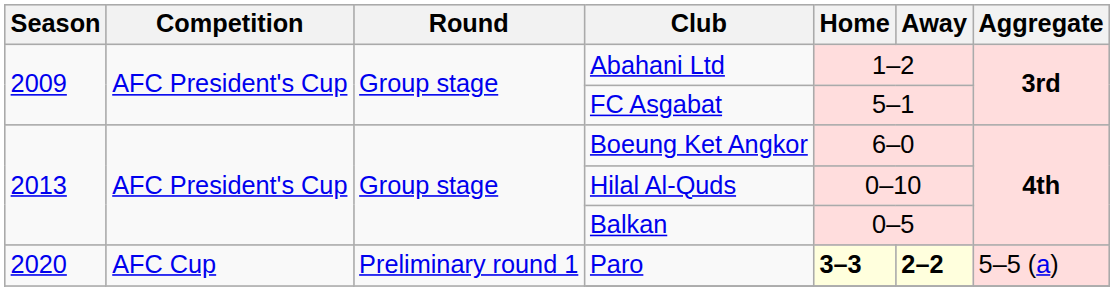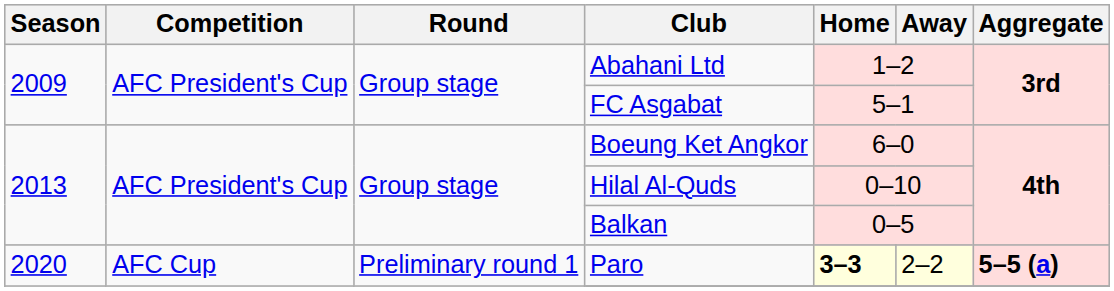(922, 265) bold -> (922, 265) normal
(1019, 265) normal -> (1019, 265) bold
